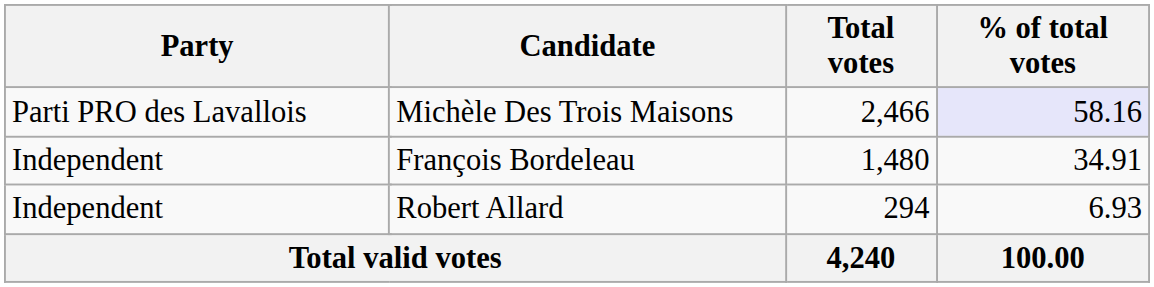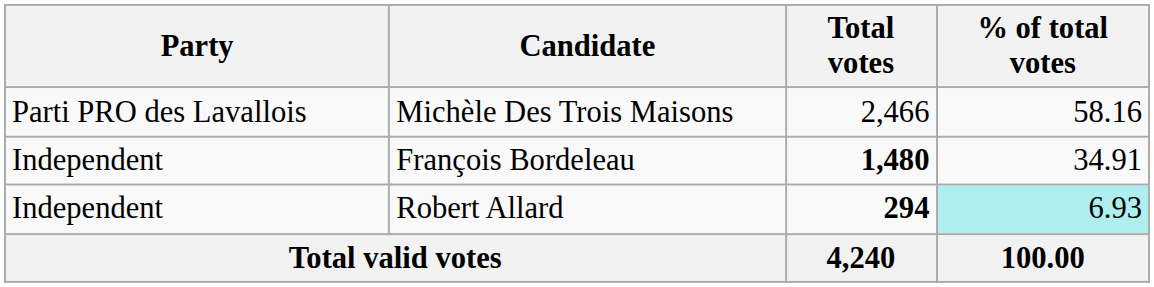(1108, 111) lavender background -> (1108, 111) no background
(895, 160) normal -> (895, 160) bold
(907, 208) normal -> (907, 208) bold
(1115, 208) no background -> (1115, 208) paleturquoise background
